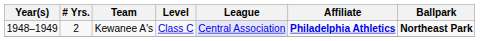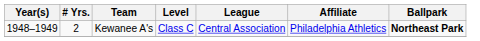(242, 29) lavender background -> (242, 29) no background
(343, 29) bold -> (338, 29) normal
